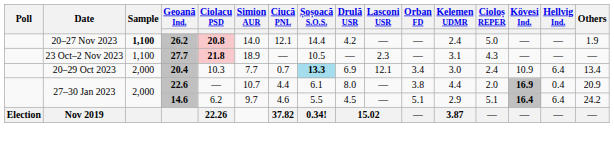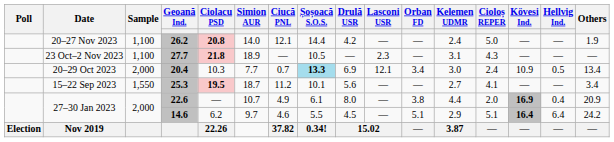(143, 40) bold -> (143, 40) normal
(558, 70) 6.4 -> (558, 70) 0.5
+ row: (179, 85)
(283, 85) 4.4 -> (283, 99) 4.9
